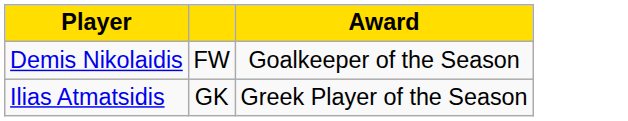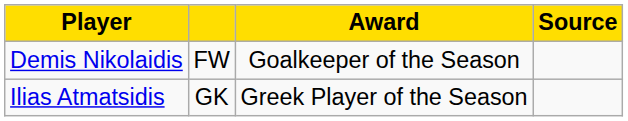+ column: (578, 23)
